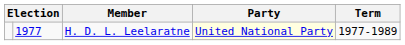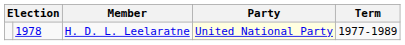(28, 31) 1977 -> (28, 31) 1978
